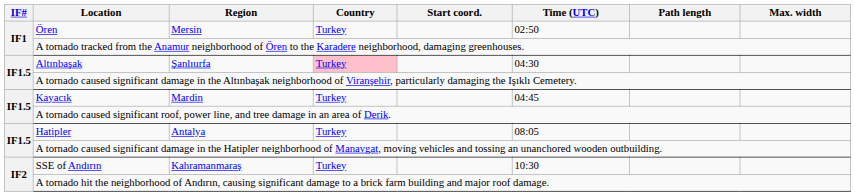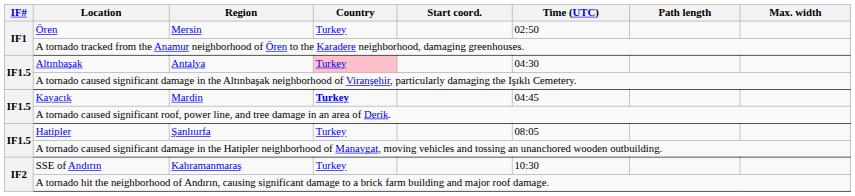(191, 64) Şanlıurfa -> (188, 64) Antalya
(331, 98) normal -> (332, 98) bold
(188, 132) Antalya -> (191, 132) Şanlıurfa
